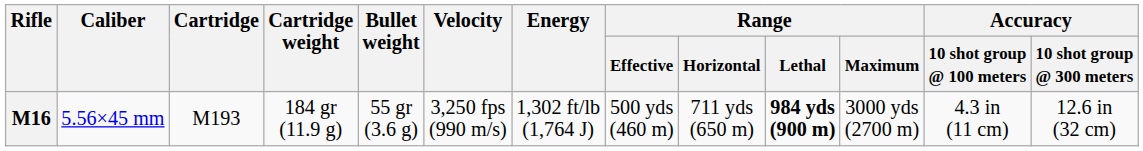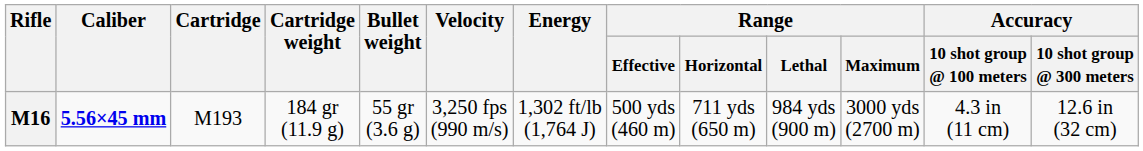(113, 118) normal -> (113, 118) bold
(803, 118) bold -> (804, 118) normal
